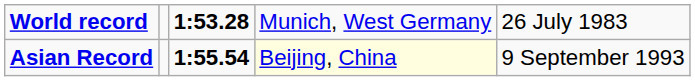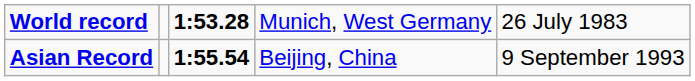(328, 57) lightyellow background -> (328, 57) no background
